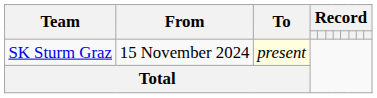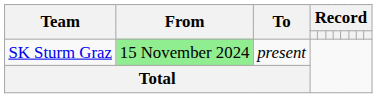(185, 52) no background -> (185, 52) lightgreen background
(282, 52) lightyellow background -> (282, 52) no background
